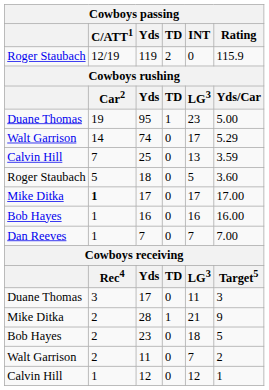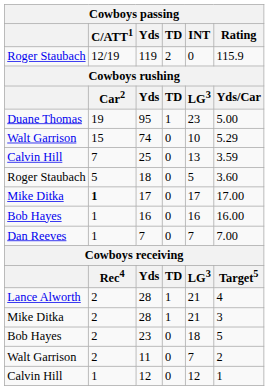(97, 138) 14 -> (97, 138) 15
(194, 138) 17 -> (194, 138) 10
- row: (45, 297)
+ row: (44, 297)
(220, 317) 9 -> (220, 317) 3
